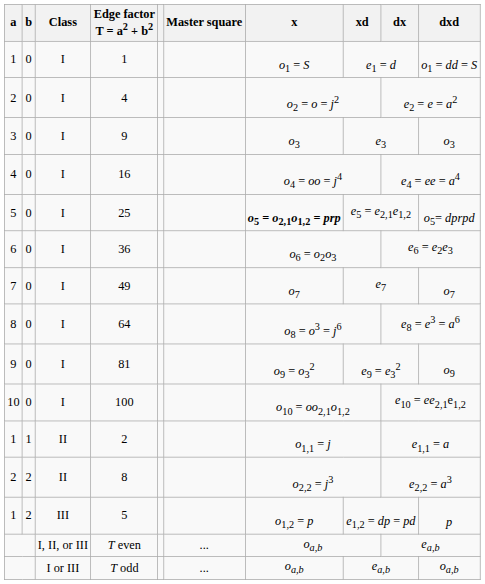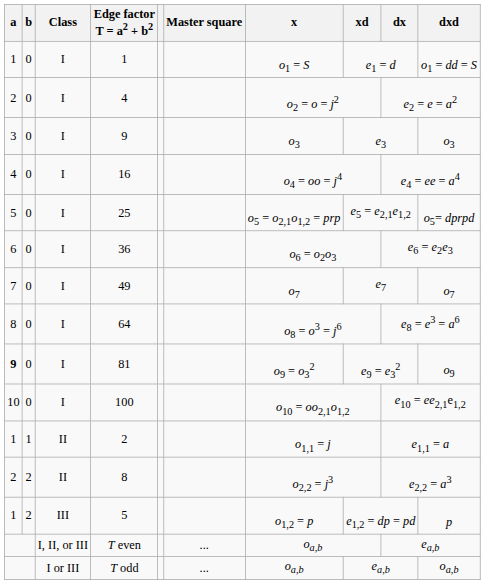(294, 219) bold -> (294, 219) normal
(13, 364) normal -> (13, 364) bold
